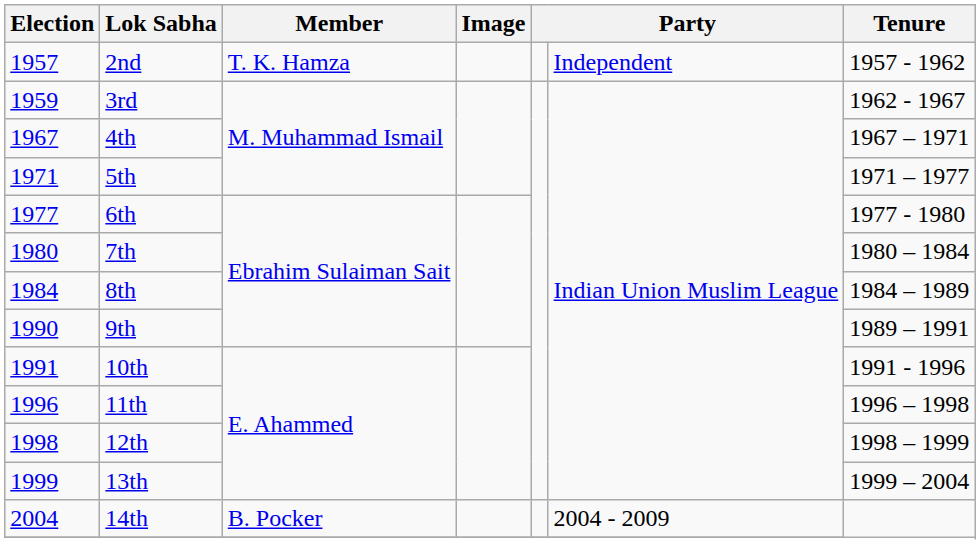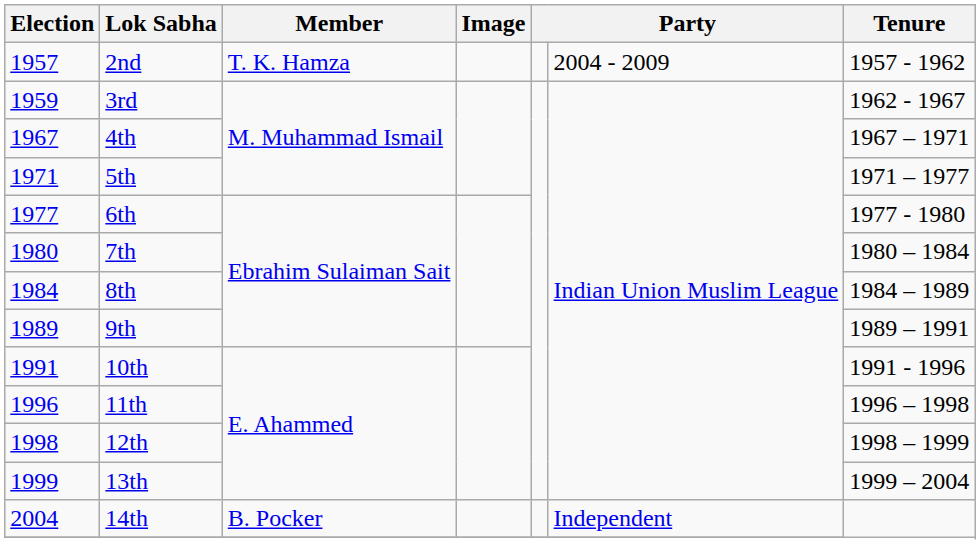(613, 61) Independent -> (612, 61) 2004 - 2009
(34, 328) 1990 -> (34, 328) 1989
(612, 518) 2004 - 2009 -> (613, 518) Independent
